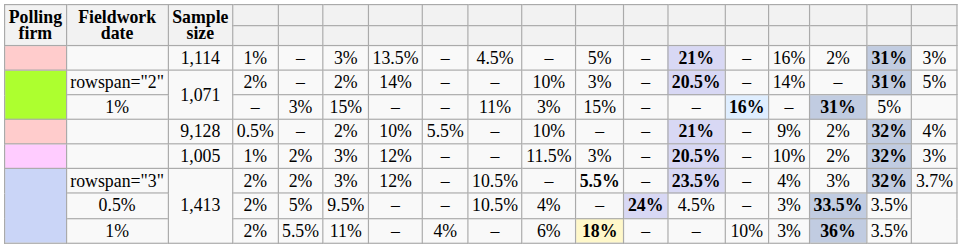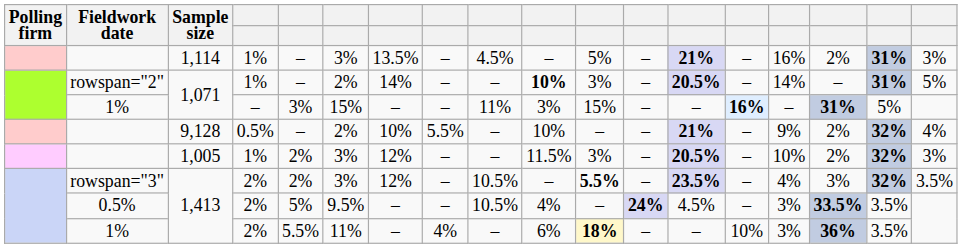(255, 82) 2% -> (255, 82) 1%
(549, 82) normal -> (549, 82) bold
(934, 181) 3.7% -> (934, 181) 3.5%
